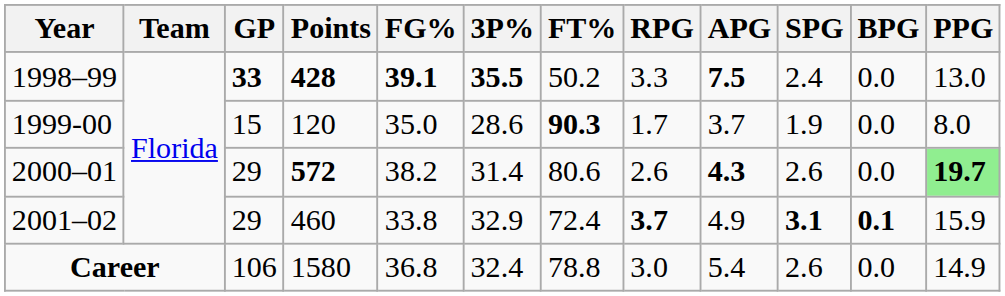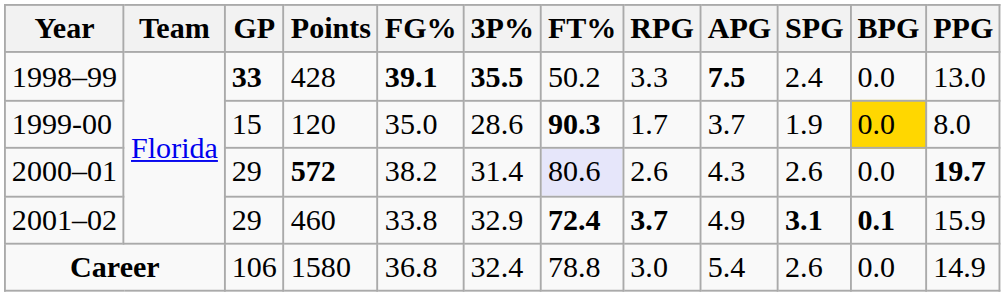(313, 76) bold -> (313, 76) normal
(876, 123) no background -> (876, 123) gold background
(574, 171) no background -> (574, 171) lavender background
(727, 171) bold -> (727, 171) normal
(959, 171) lightgreen background -> (959, 171) no background
(574, 219) normal -> (574, 219) bold
